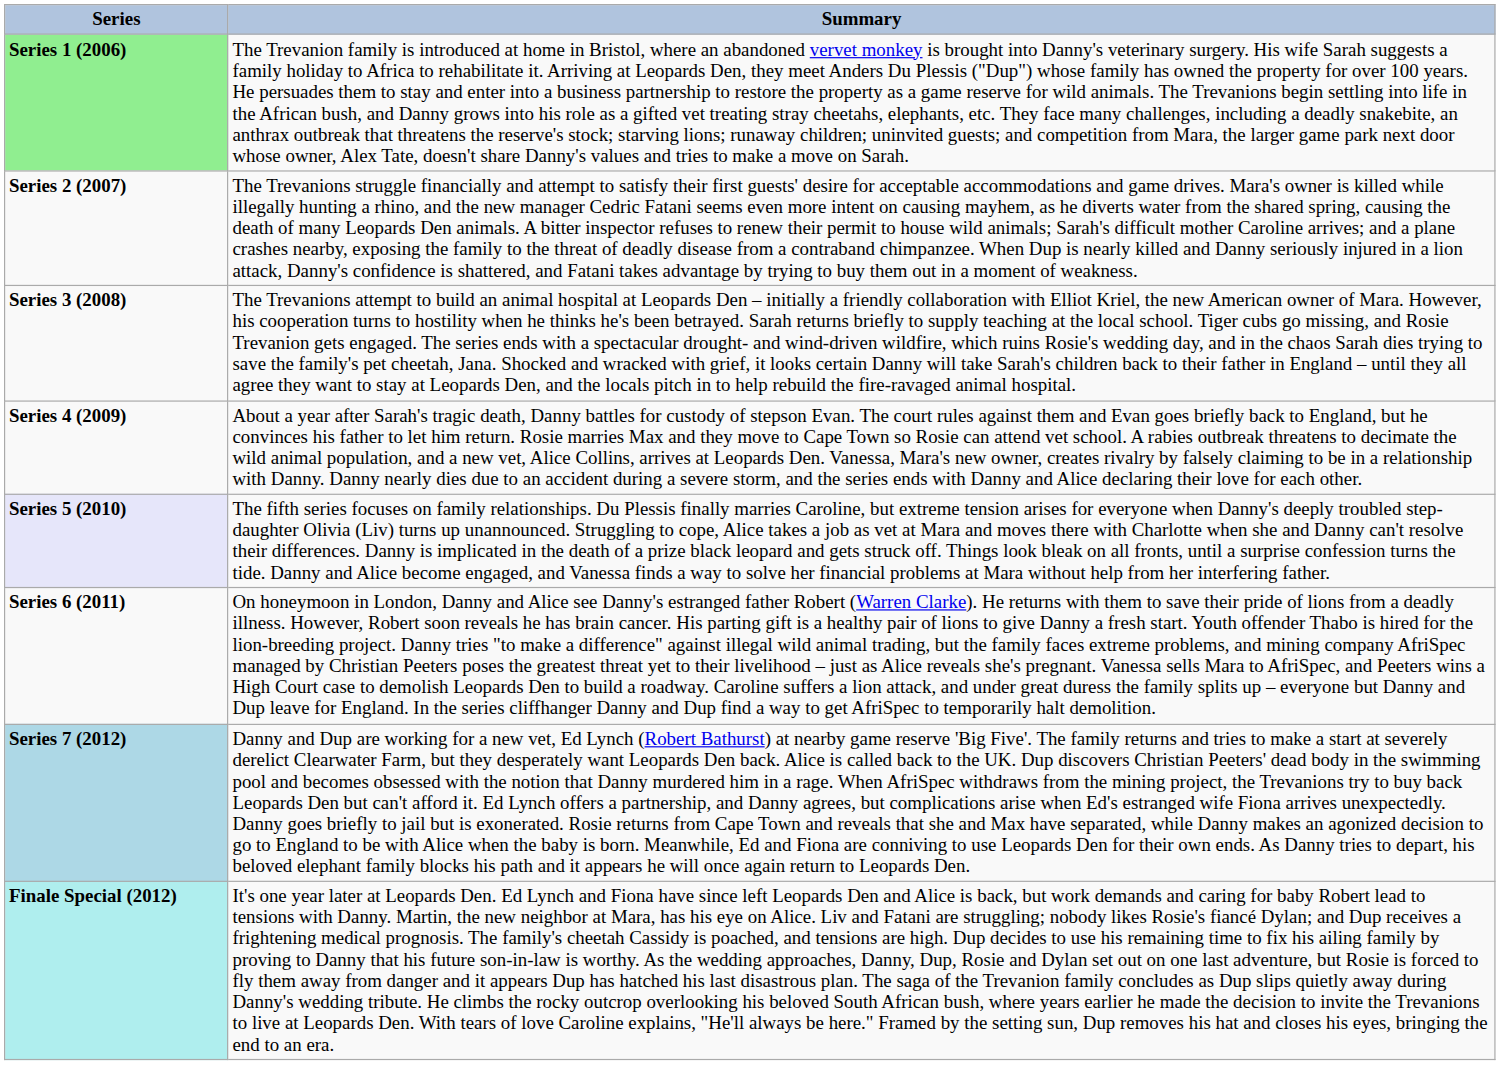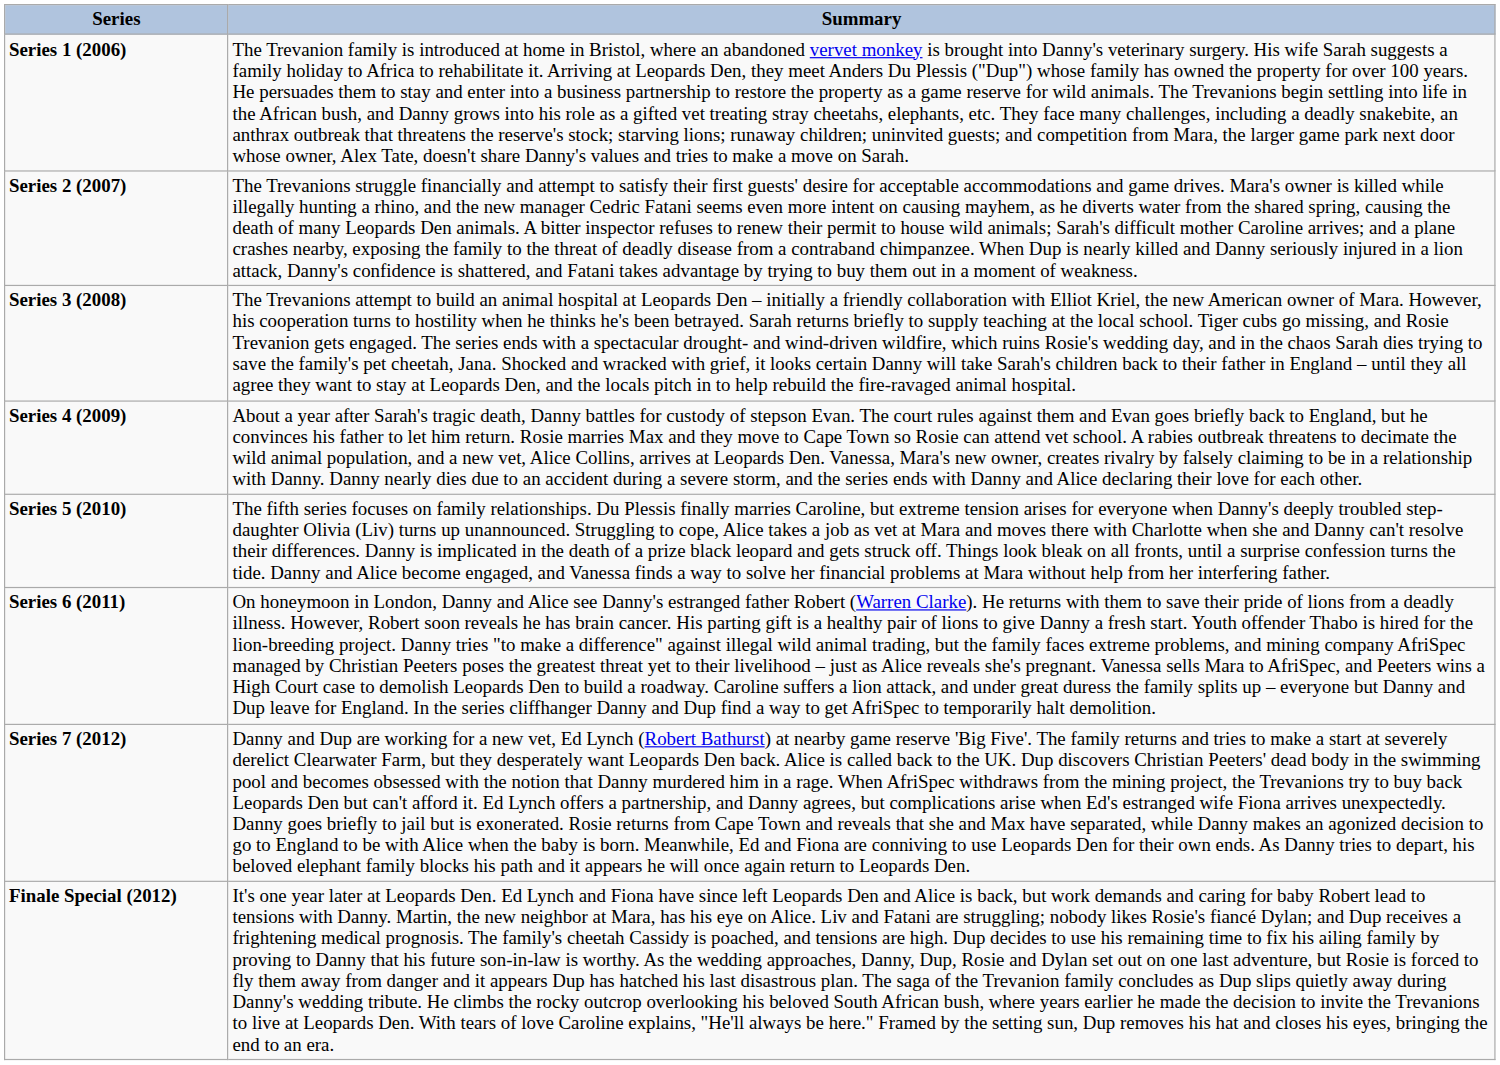(68, 49) lightgreen background -> (68, 49) no background
(68, 509) lavender background -> (68, 509) no background
(68, 738) lightblue background -> (68, 738) no background
(93, 896) paleturquoise background -> (93, 896) no background
